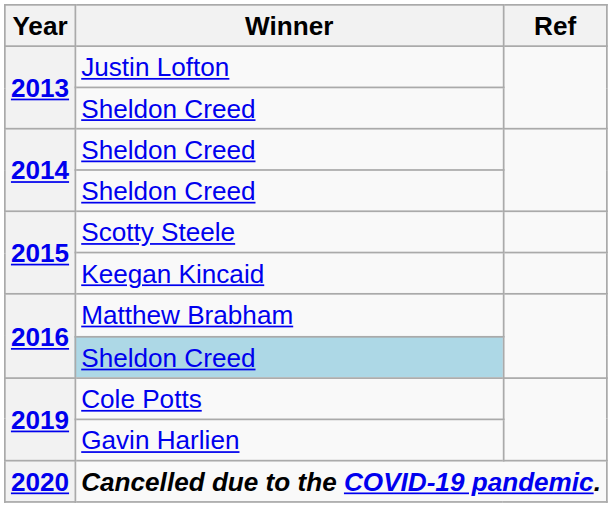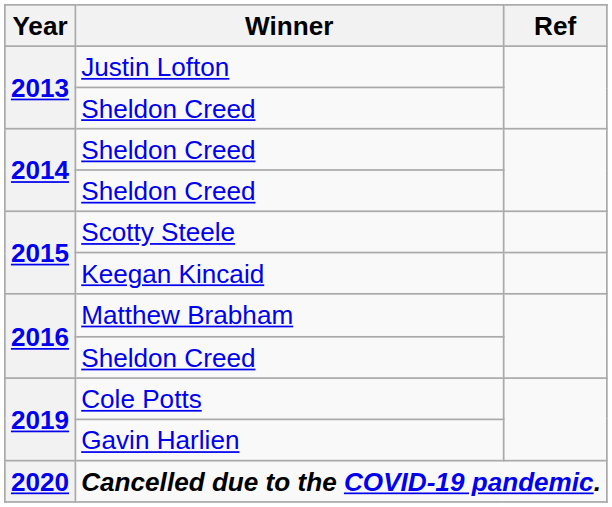(168, 357) lightblue background -> (168, 357) no background
